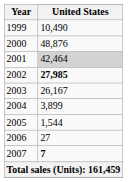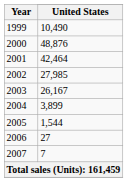(54, 59) lightgrey background -> (54, 59) no background
(54, 75) bold -> (54, 75) normal
(43, 153) bold -> (43, 153) normal
